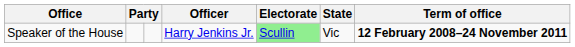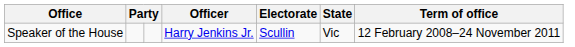(277, 33) lightgreen background -> (277, 33) no background
(462, 33) bold -> (459, 33) normal
